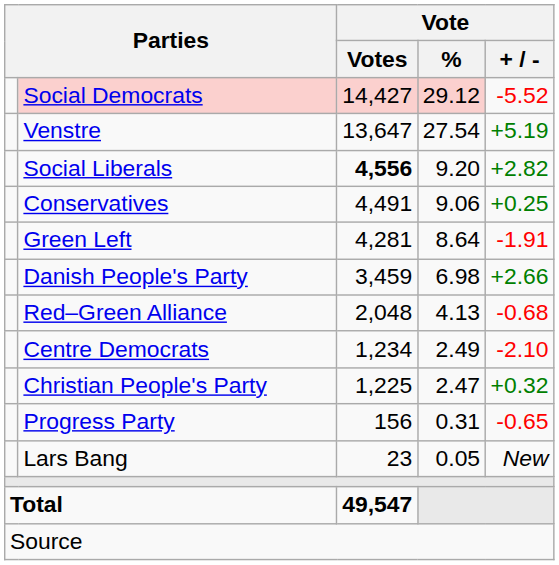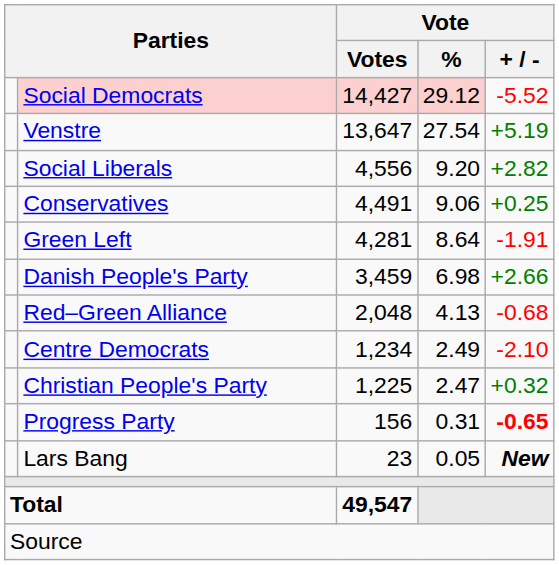(384, 167) bold -> (384, 167) normal
(522, 421) normal -> (522, 421) bold
(526, 458) normal -> (525, 458) bold
